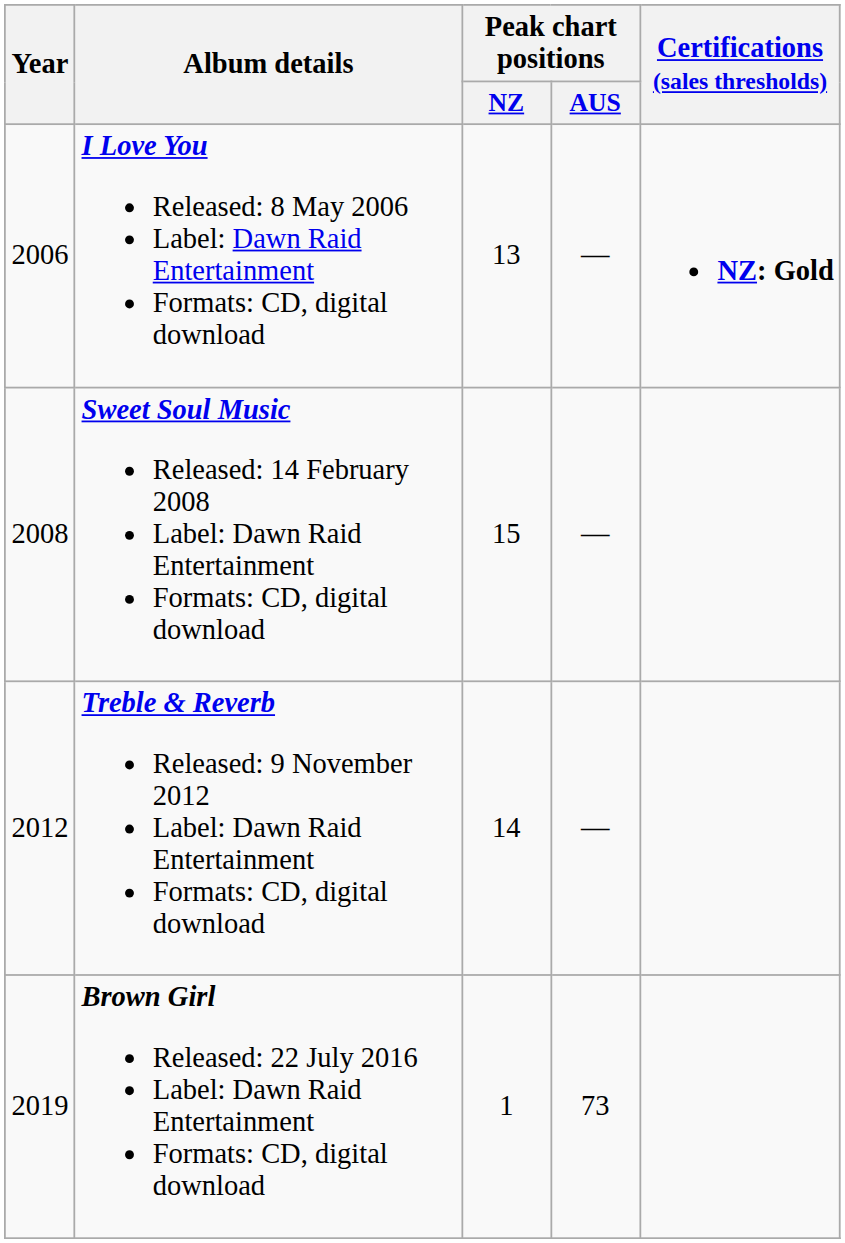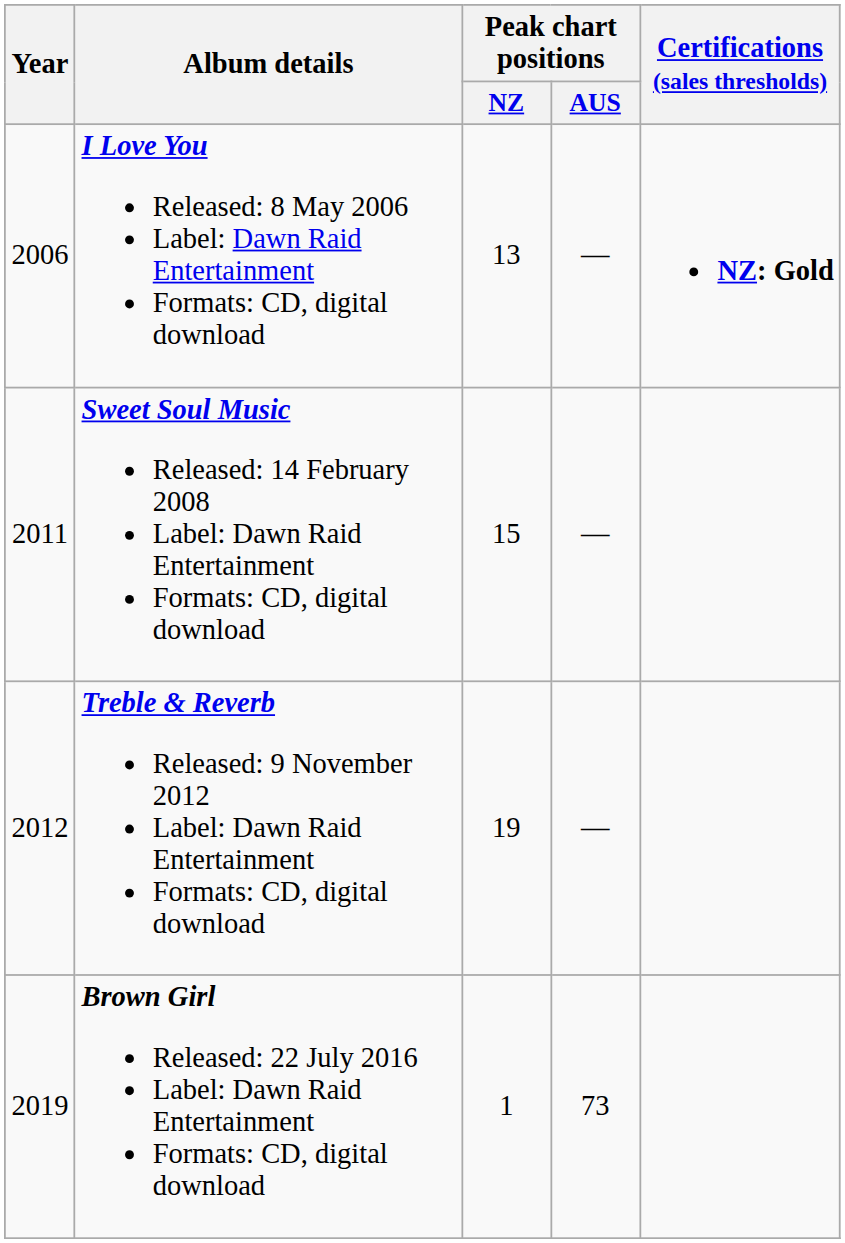(40, 533) 2008 -> (40, 533) 2011
(506, 827) 14 -> (506, 827) 19
